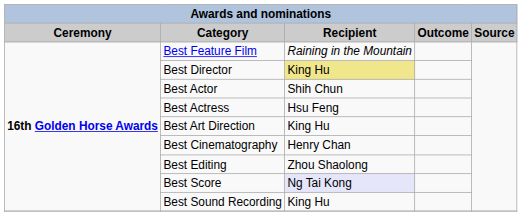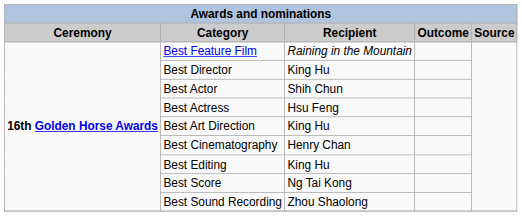(309, 70) khaki background -> (309, 70) no background
(328, 164) Zhou Shaolong -> (309, 164) King Hu
(320, 183) lavender background -> (320, 183) no background
(309, 202) King Hu -> (328, 202) Zhou Shaolong
